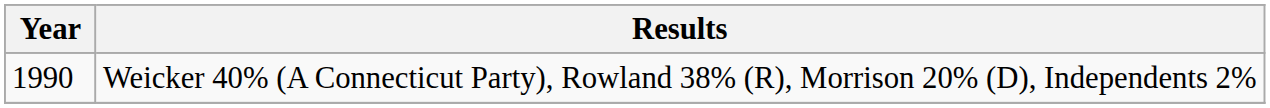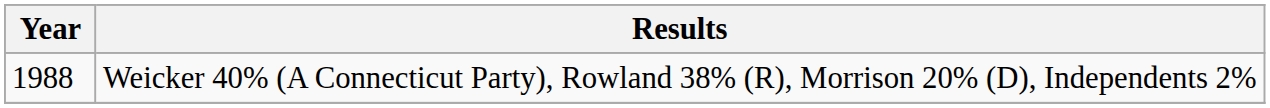(43, 77) 1990 -> (43, 77) 1988
